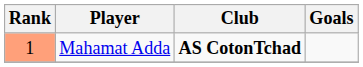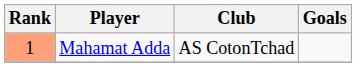(240, 47) bold -> (236, 47) normal
